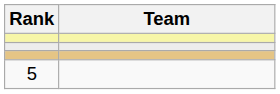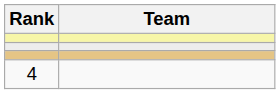(32, 73) 5 -> (32, 73) 4
